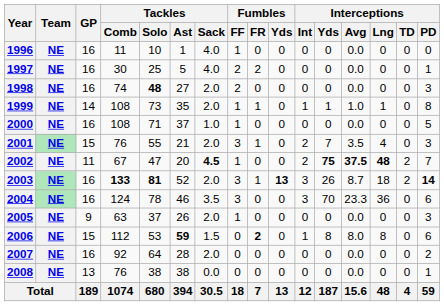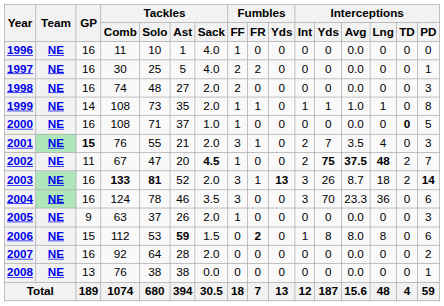(155, 87) bold -> (155, 87) normal
(407, 124) normal -> (407, 124) bold
(89, 143) normal -> (89, 143) bold
